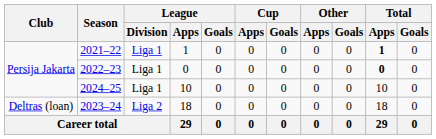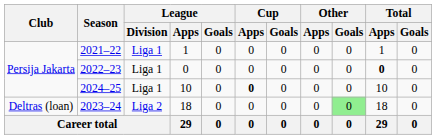(382, 50) bold -> (382, 50) normal
(251, 87) normal -> (251, 87) bold
(349, 106) no background -> (349, 106) lightgreen background
